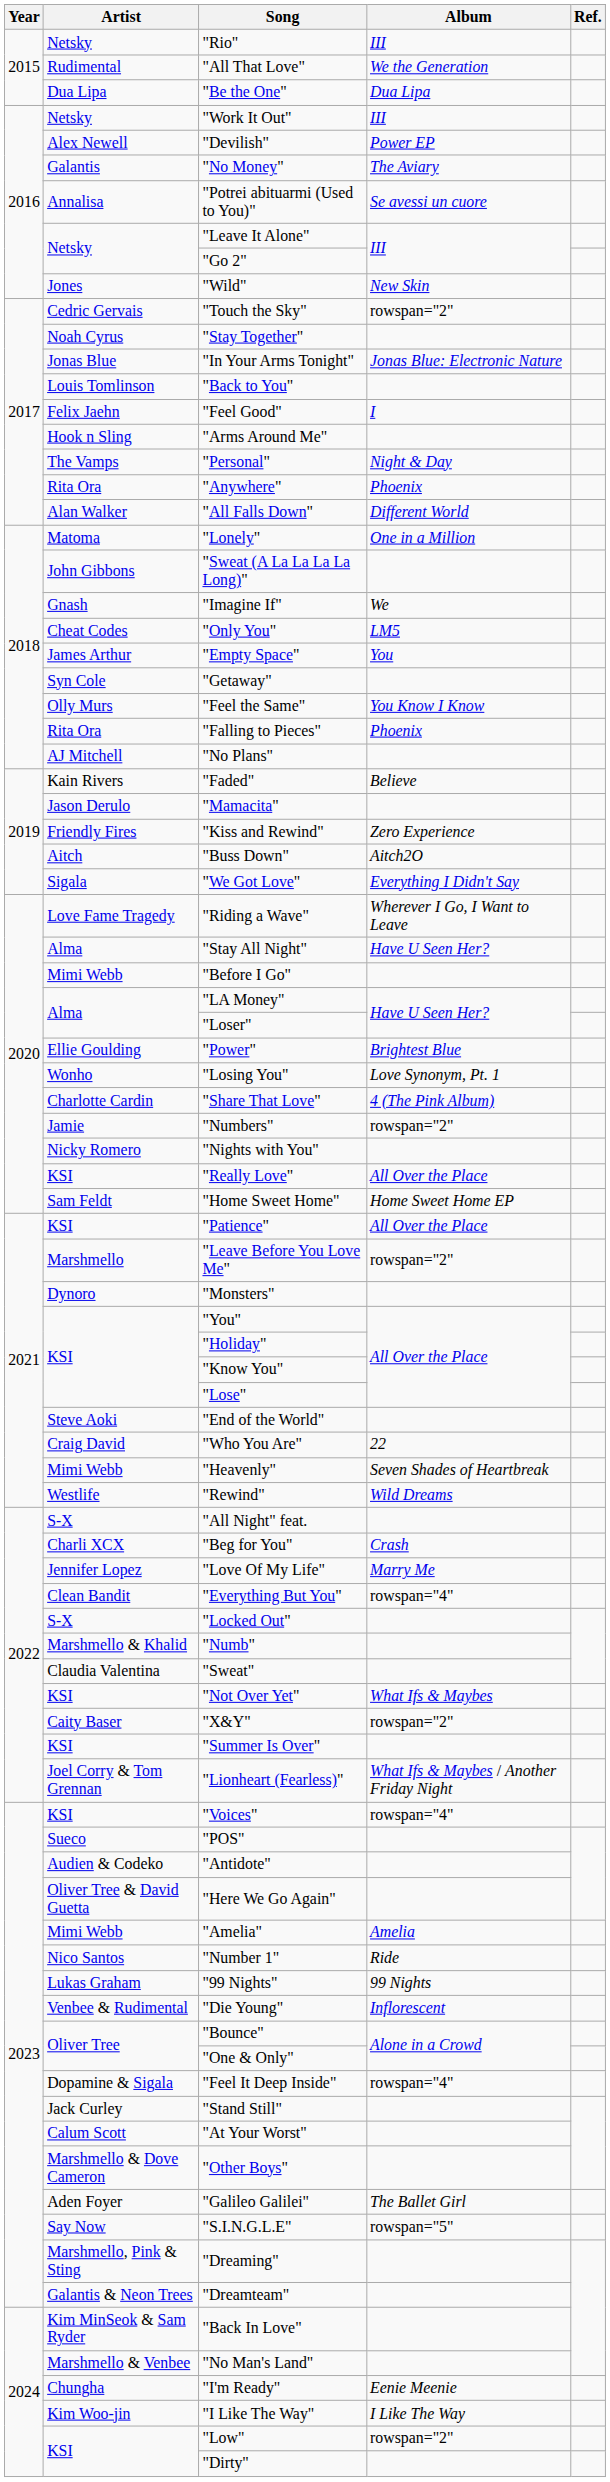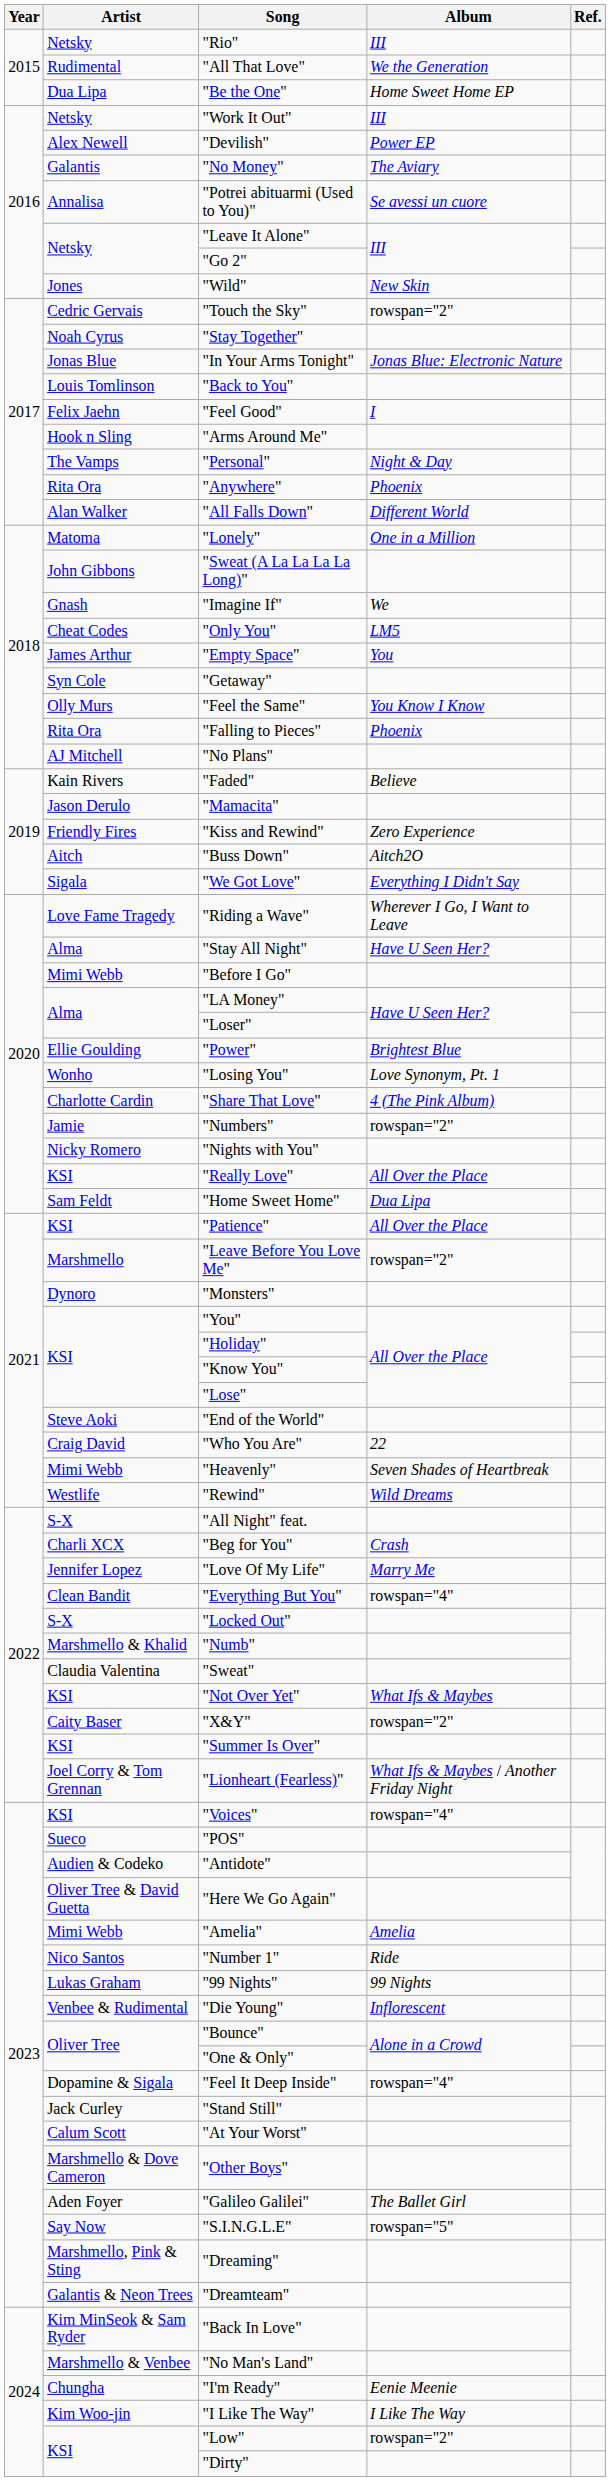(400, 92) Dua Lipa -> (442, 92) Home Sweet Home EP
(442, 1200) Home Sweet Home EP -> (400, 1200) Dua Lipa
